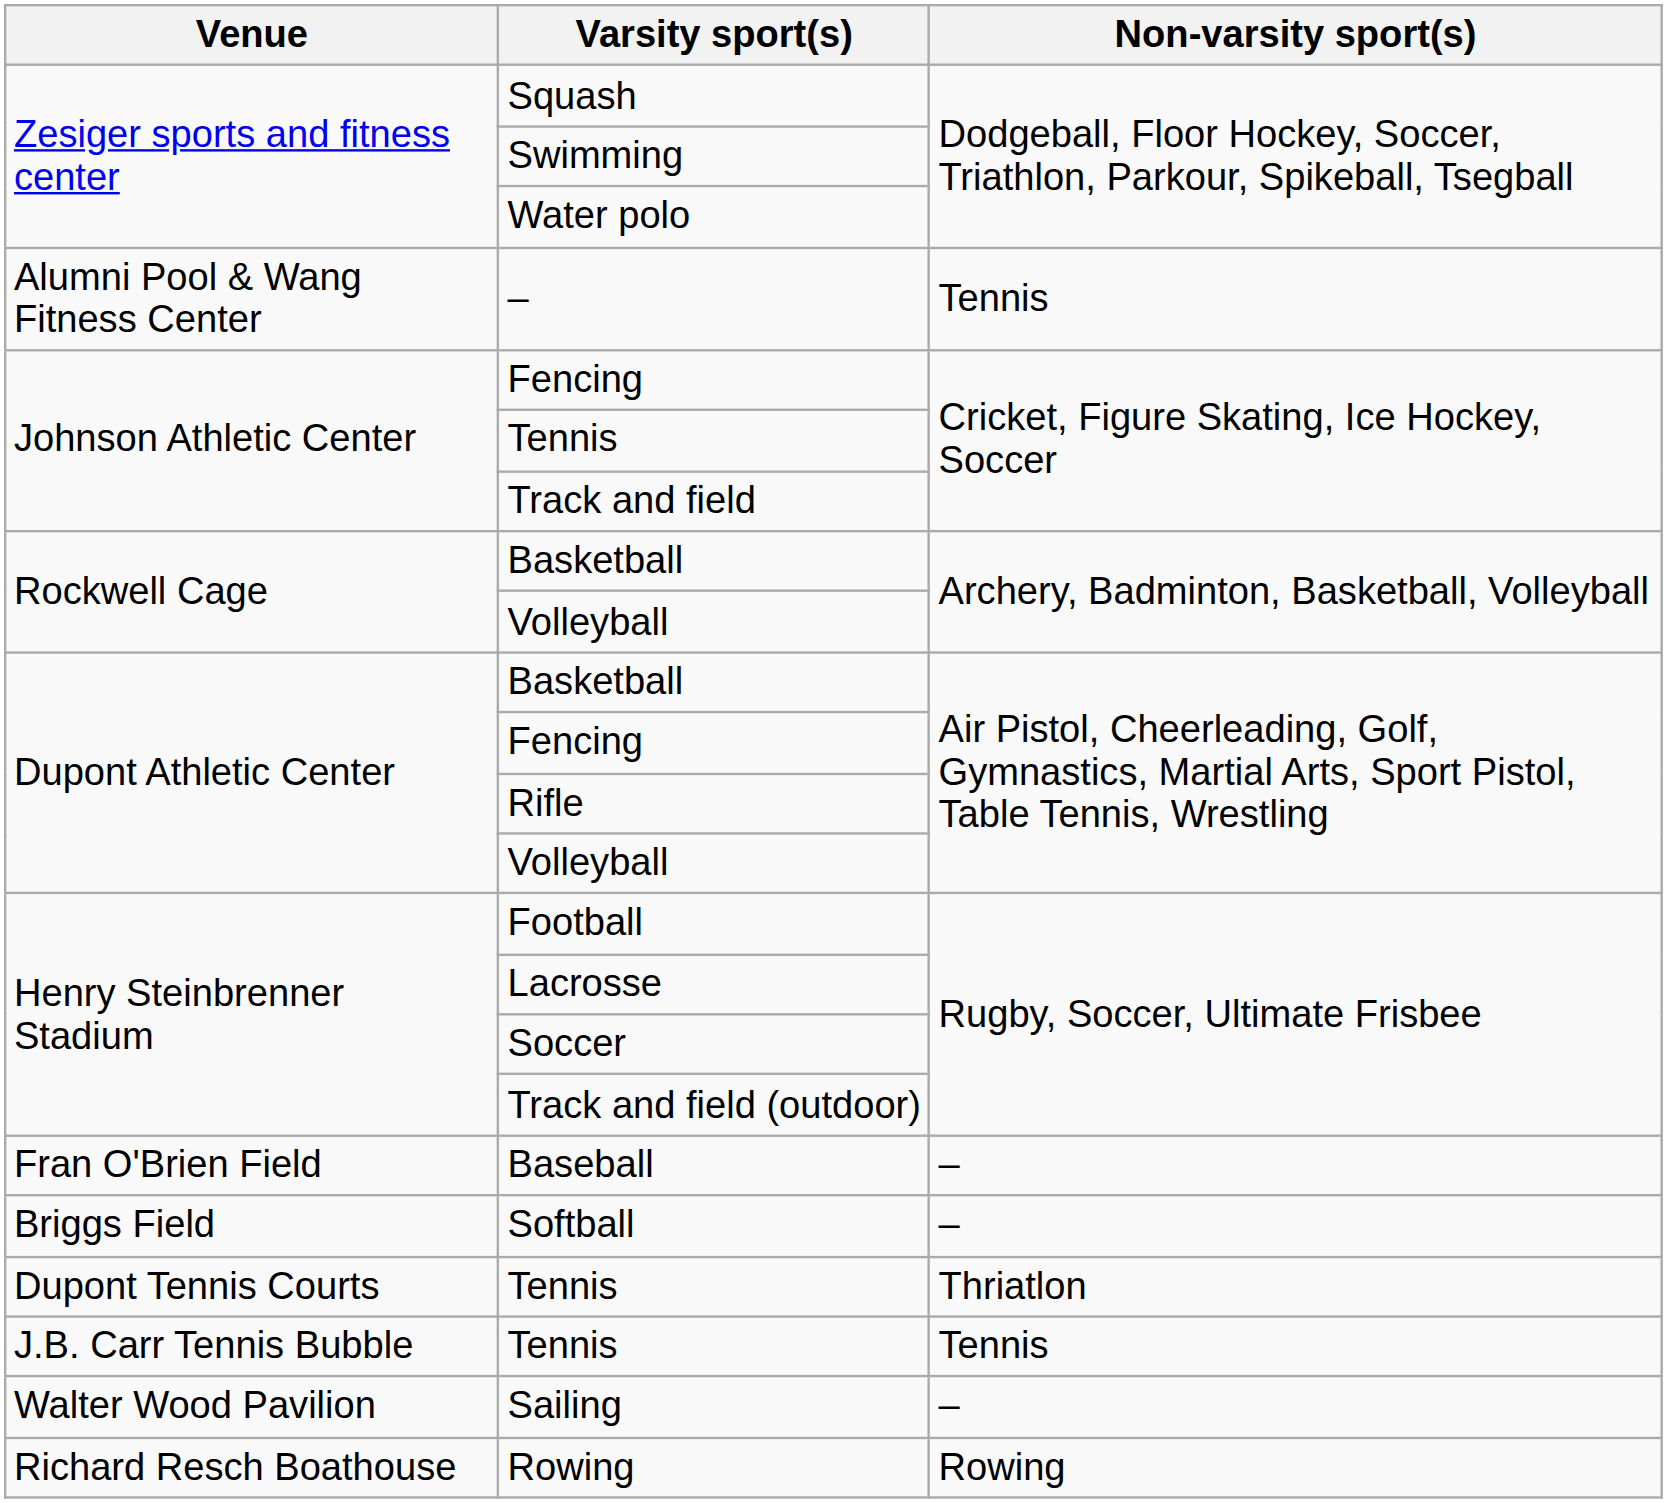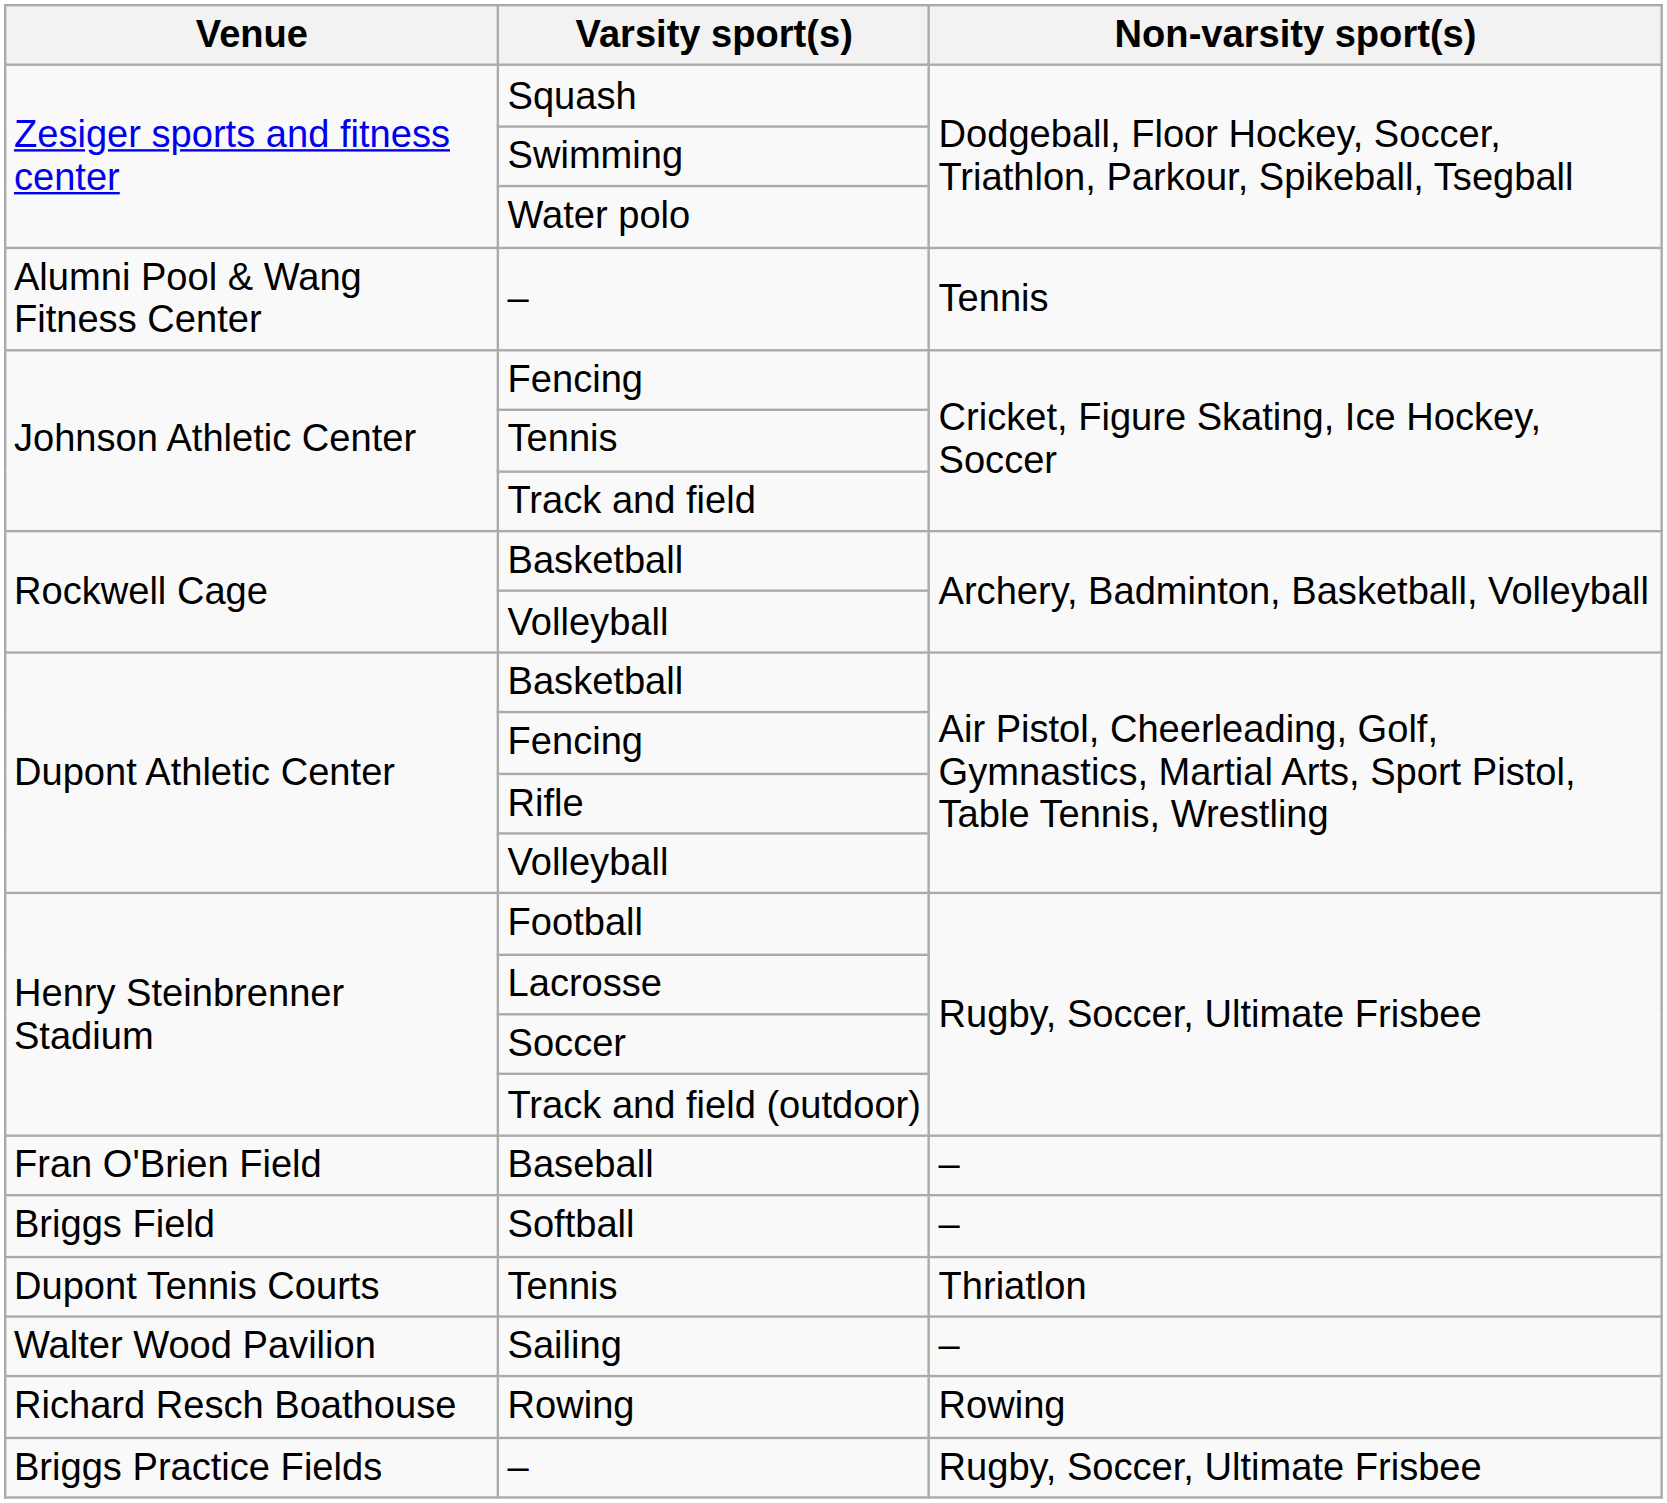- row: (214, 1345)
+ row: (198, 1466)
